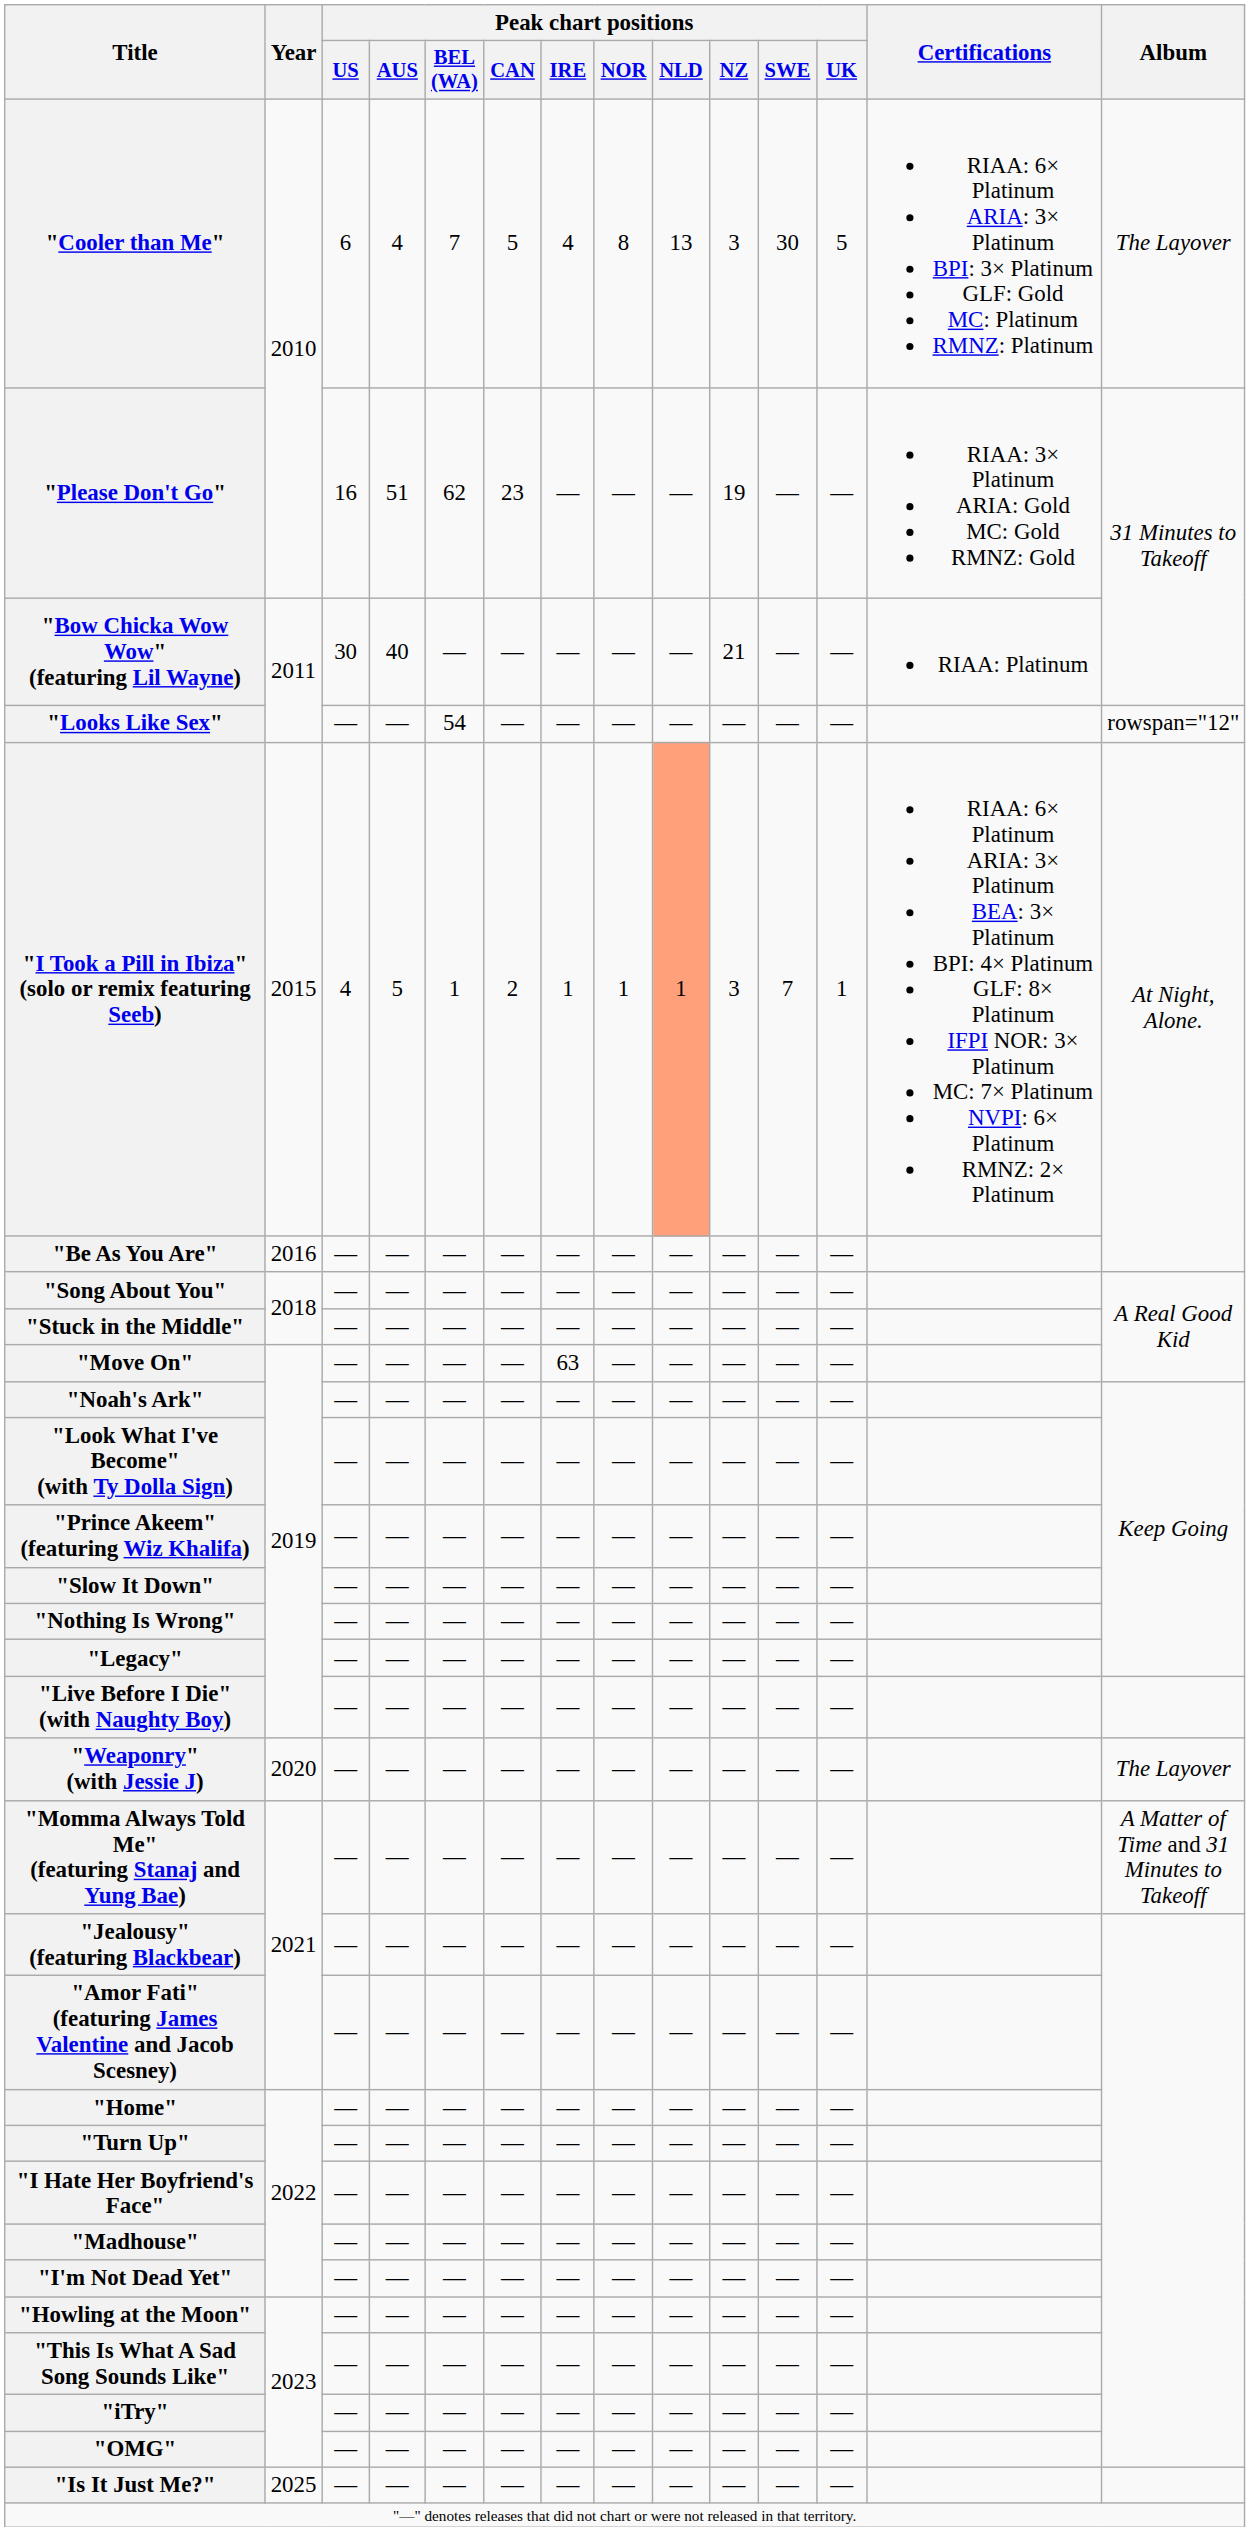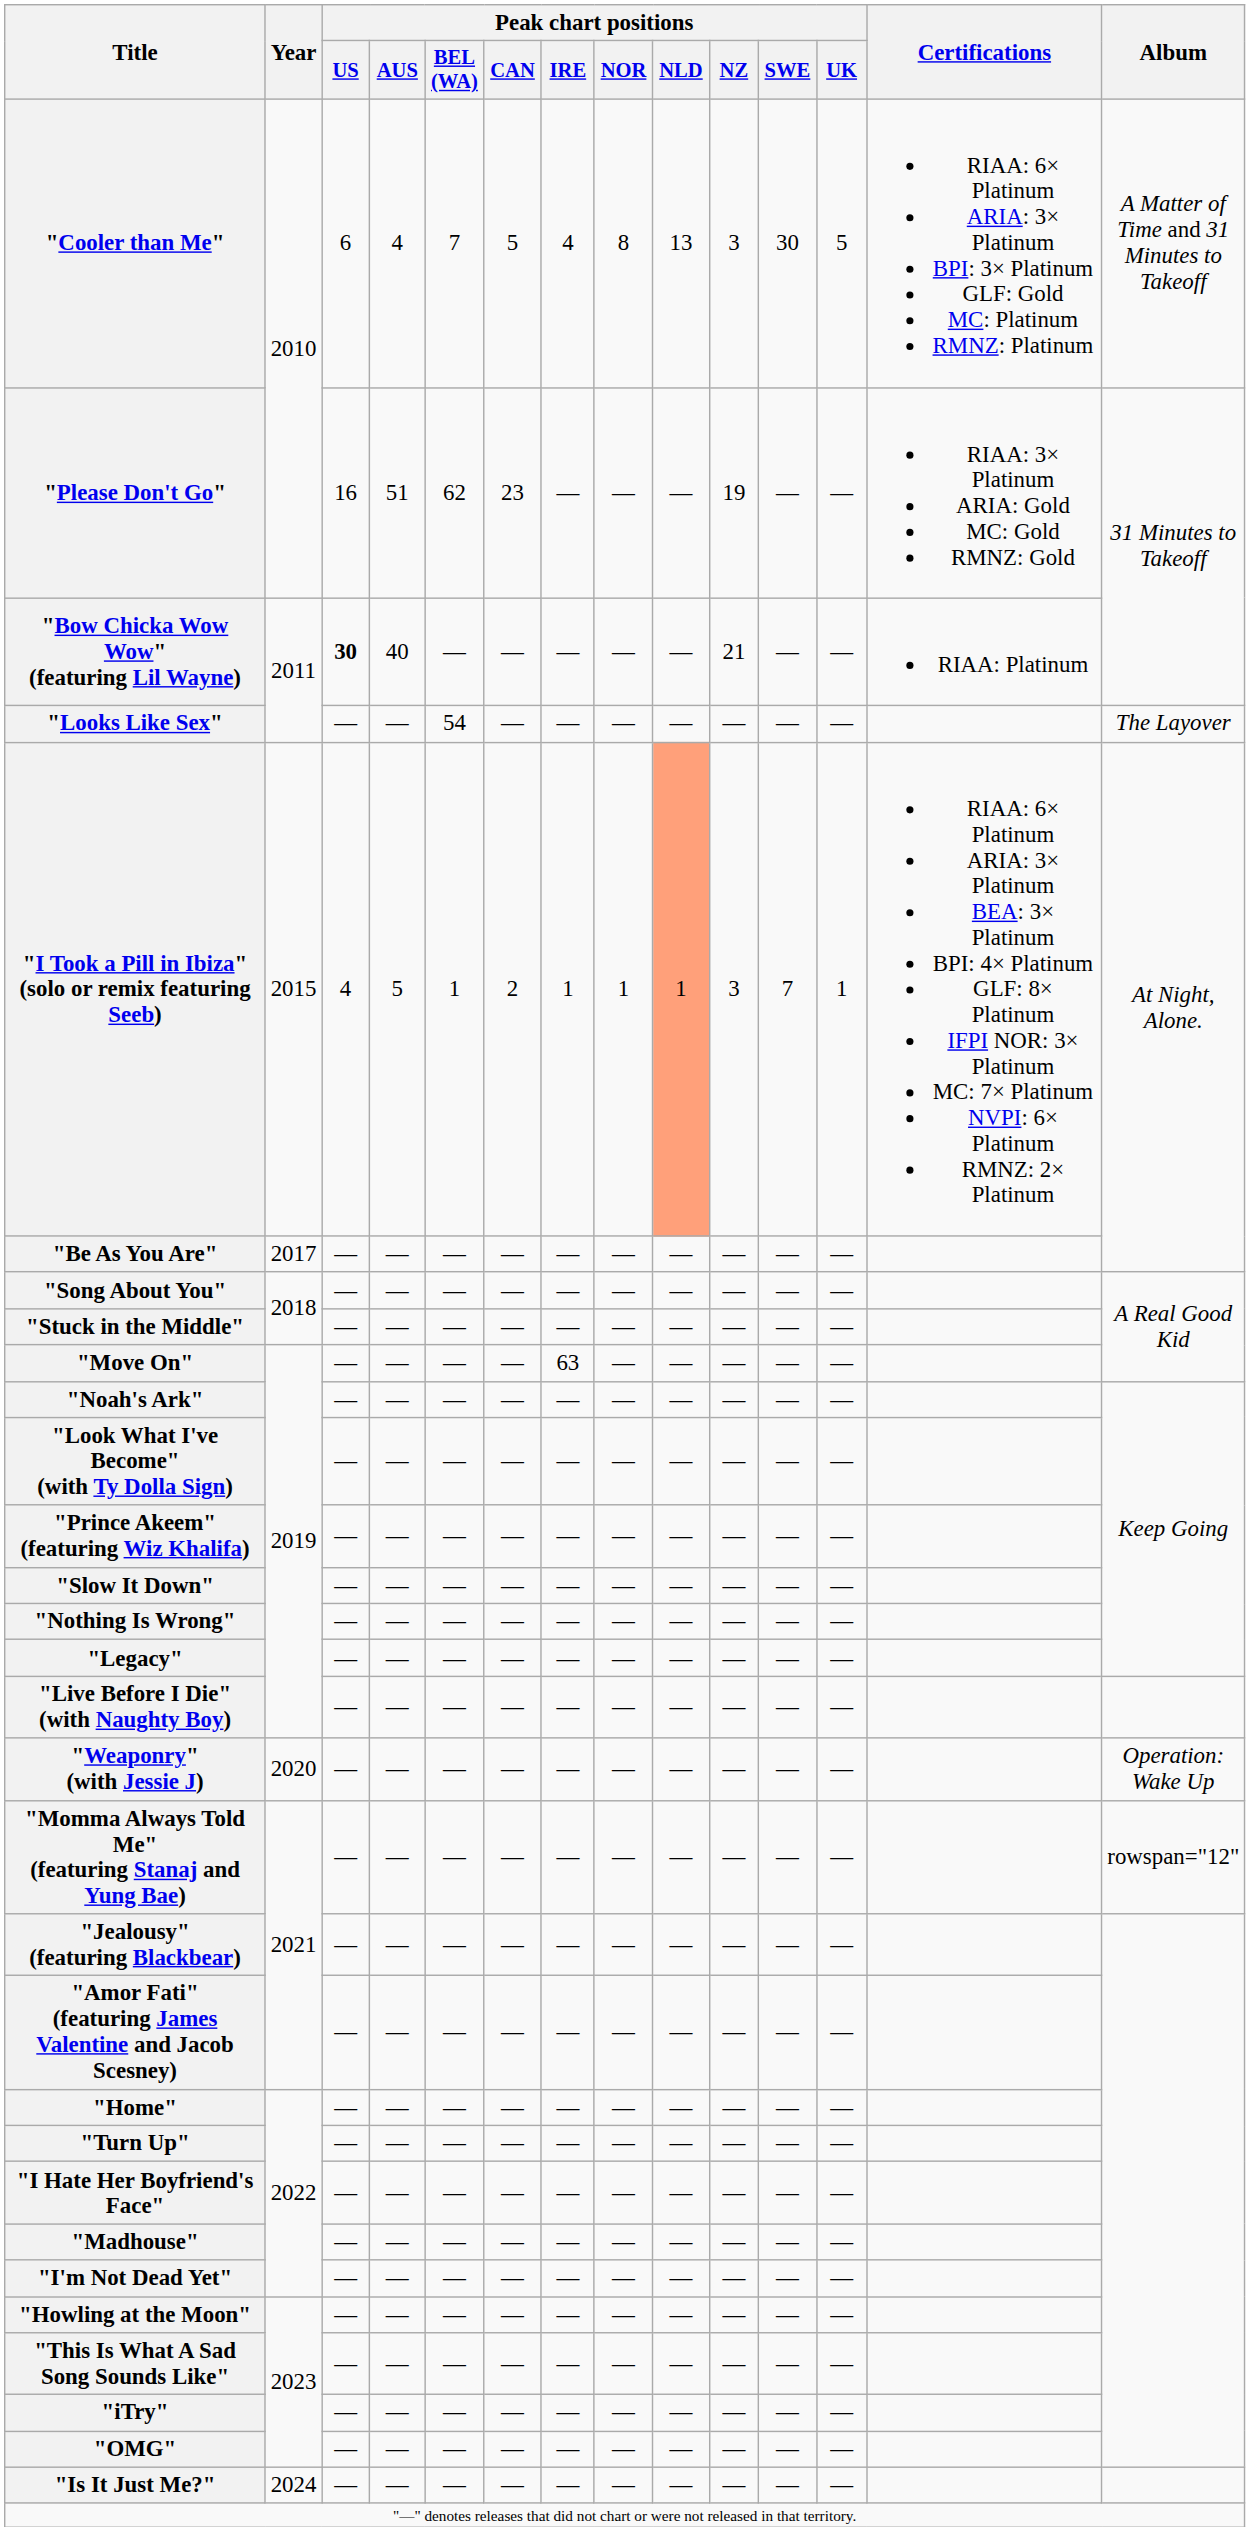(1173, 243) The Layover -> (1173, 243) A Matter of Time and 31 Minutes to Takeoff
(346, 651) normal -> (346, 651) bold
(1173, 723) rowspan="12" -> (1173, 723) The Layover
(294, 1253) 2016 -> (294, 1253) 2017
(1173, 1768) The Layover -> (1173, 1768) Operation: Wake Up
(1173, 1856) A Matter of Time and 31 Minutes to Takeoff -> (1173, 1856) rowspan="12"
(294, 2485) 2025 -> (294, 2485) 2024
